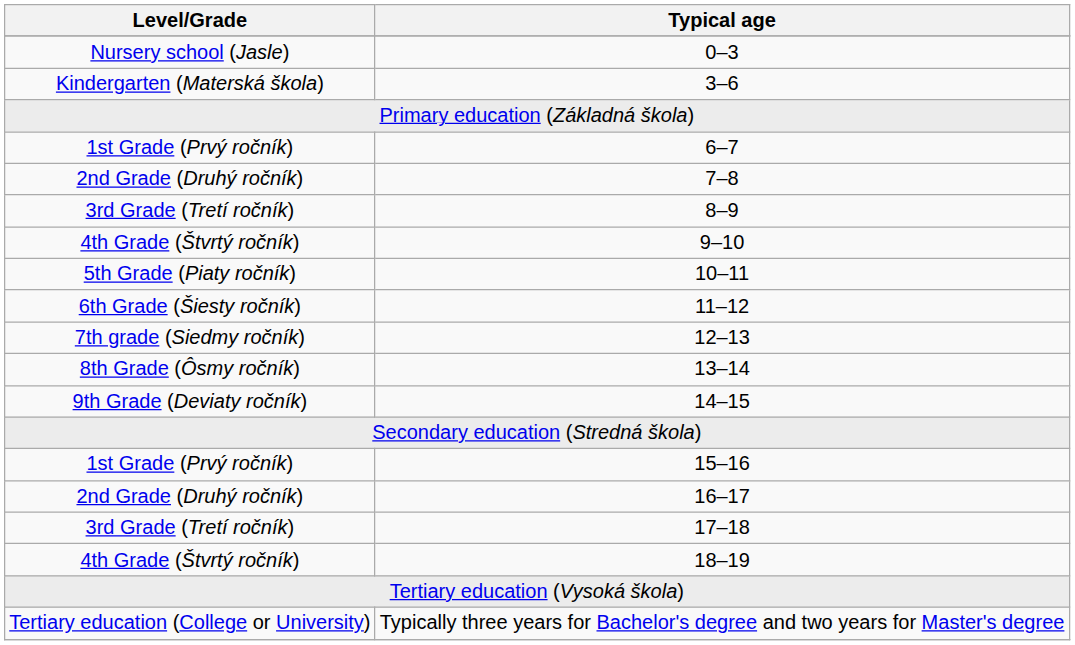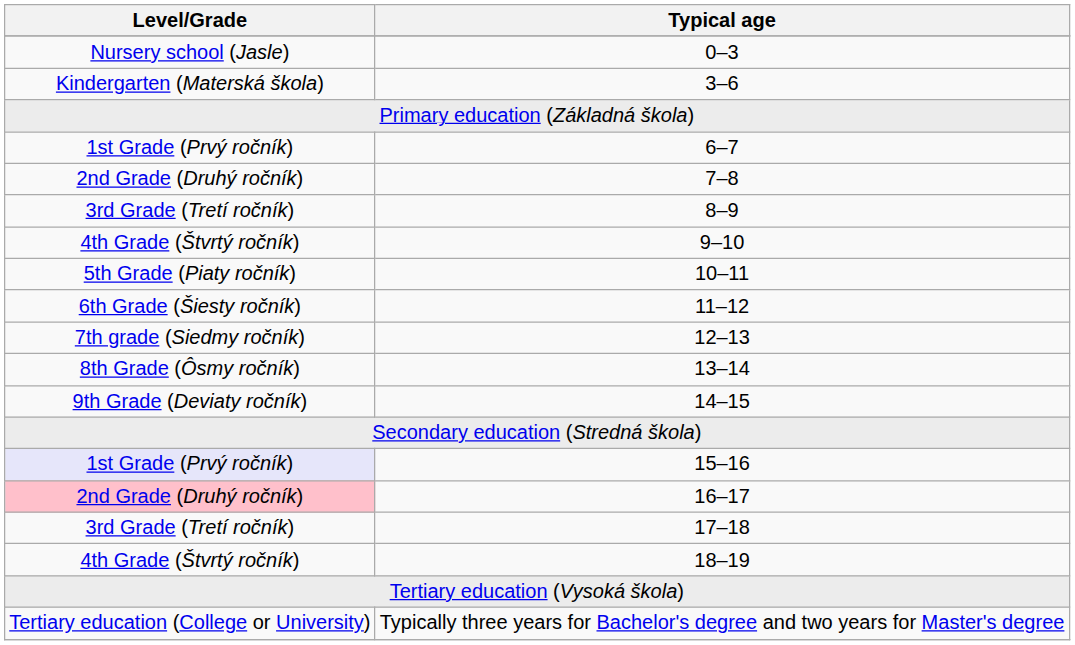(190, 464) no background -> (190, 464) lavender background
(190, 496) no background -> (190, 496) pink background
